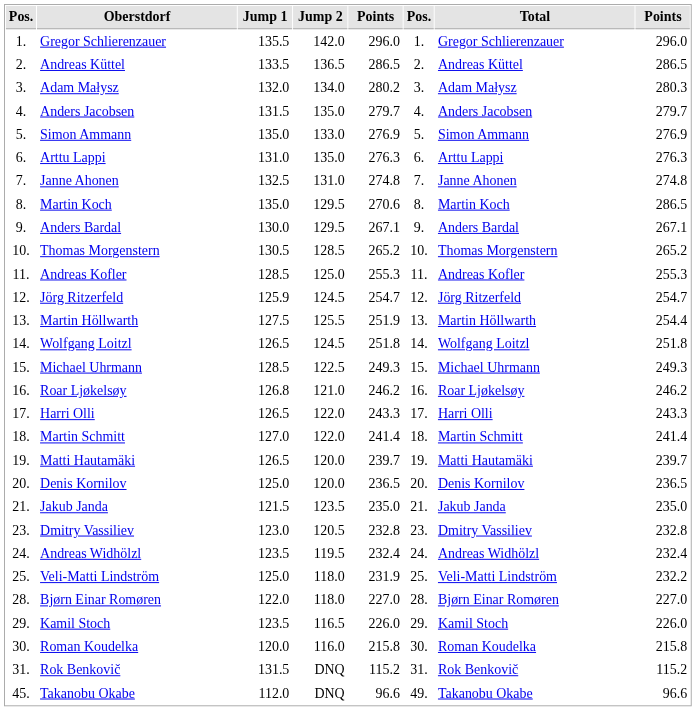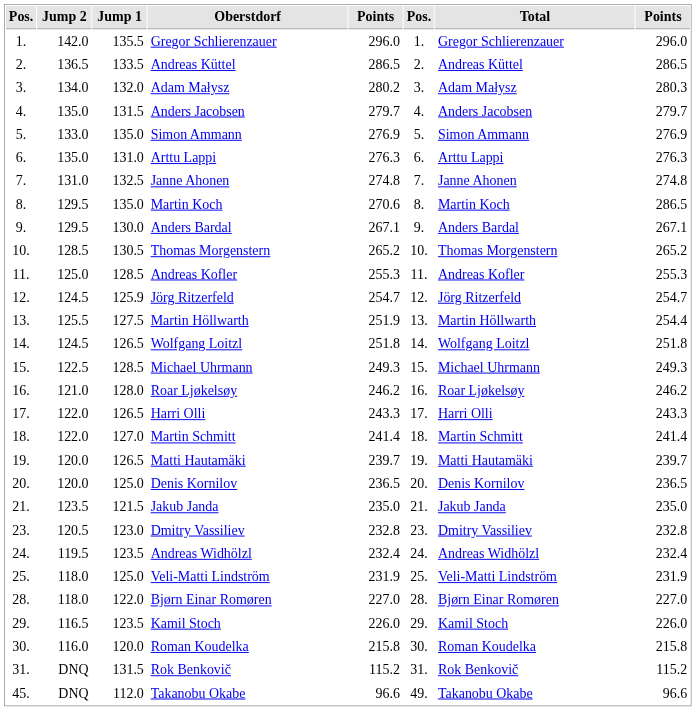columns swapped: (137, 17) <-> (320, 17)
(274, 390) 126.8 -> (128, 390) 128.0
(672, 576) 232.2 -> (672, 576) 231.9
